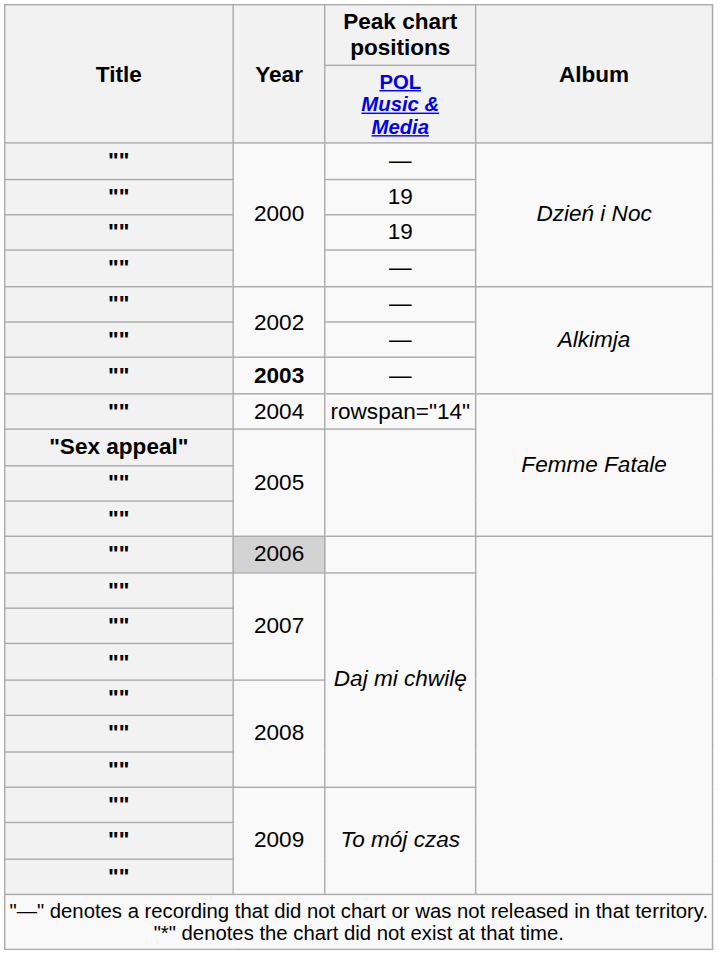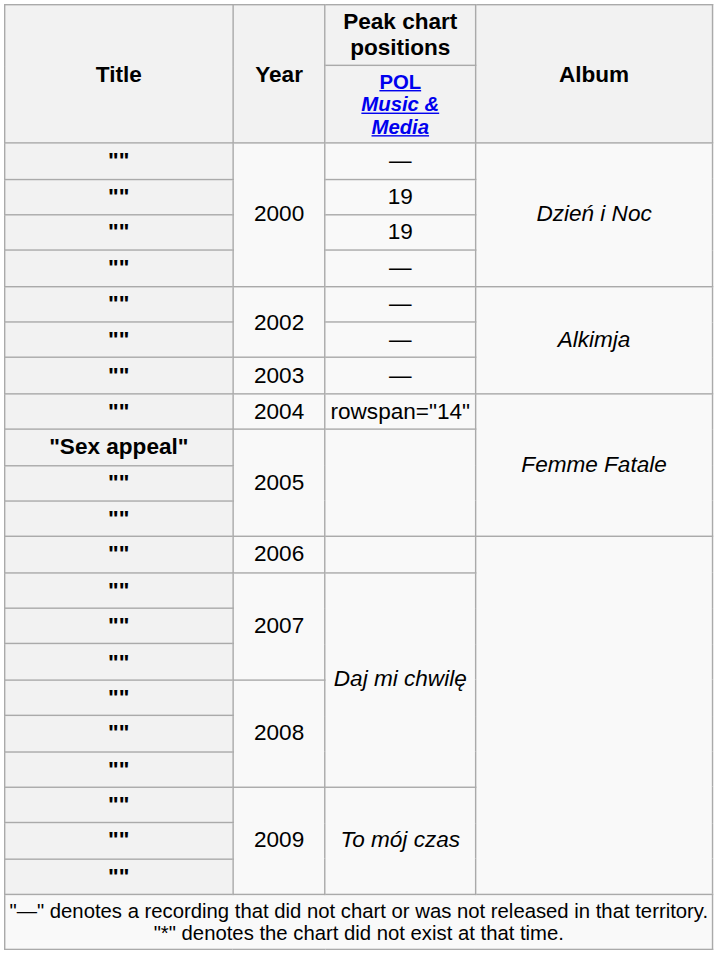(279, 375) bold -> (279, 375) normal
(279, 554) lightgrey background -> (279, 554) no background
